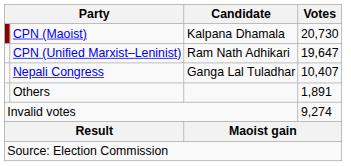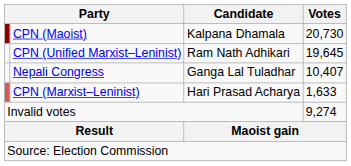(320, 53) 19,647 -> (325, 53) 19,645
+ row: (76, 92)
- row: (31, 92)
